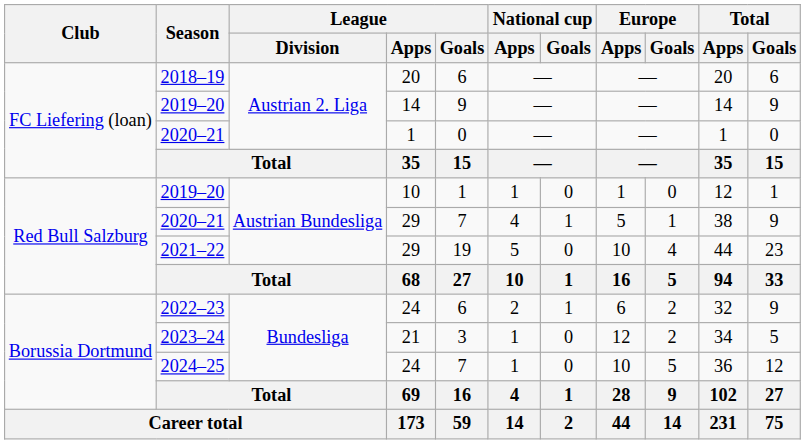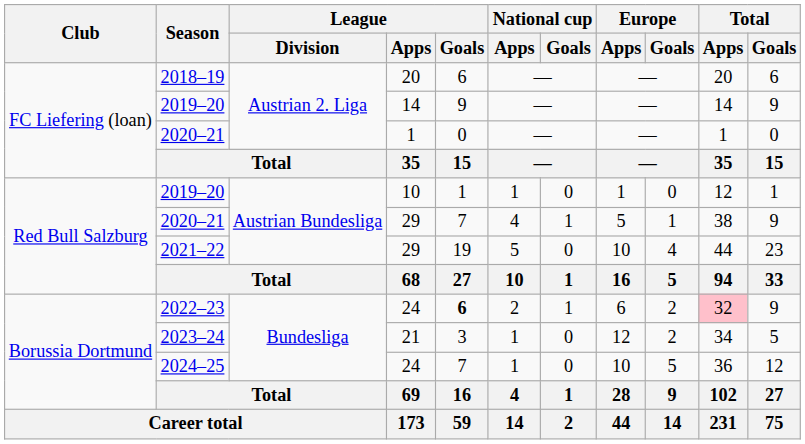(462, 308) normal -> (462, 308) bold
(723, 308) no background -> (723, 308) pink background
